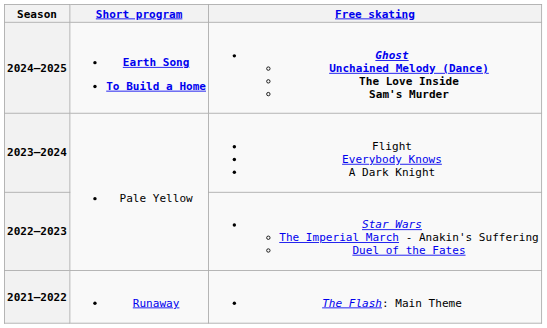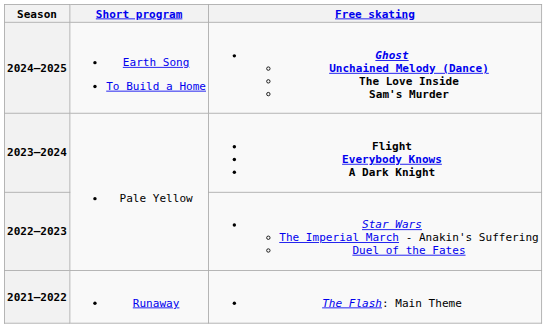(139, 74) bold -> (139, 74) normal
(375, 159) normal -> (375, 159) bold
